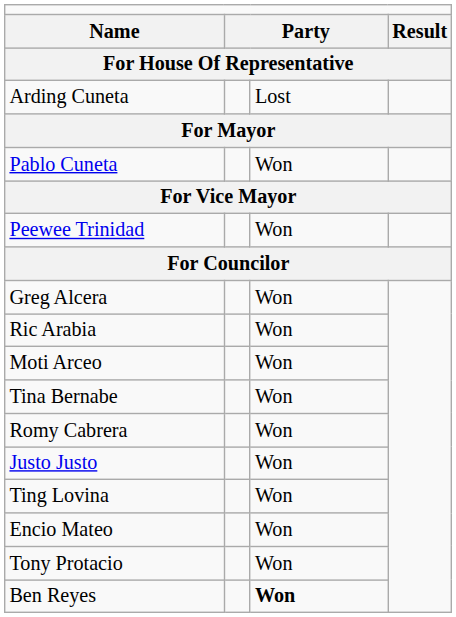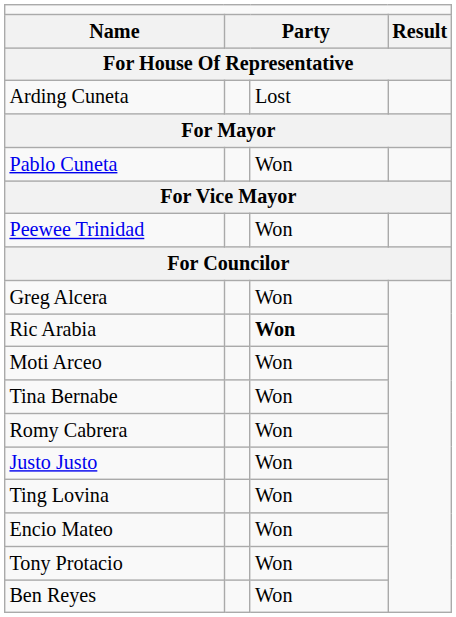(274, 330) normal -> (275, 330) bold
(275, 596) bold -> (274, 596) normal
